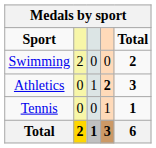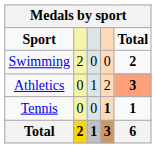(107, 85) bold -> (107, 85) normal
(133, 85) no background -> (133, 85) lightsalmon background
(107, 108) normal -> (107, 108) bold
